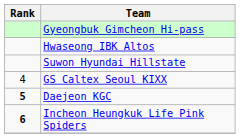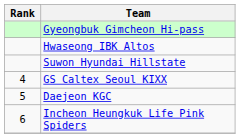(23, 96) bold -> (23, 96) normal
(23, 119) bold -> (23, 119) normal
